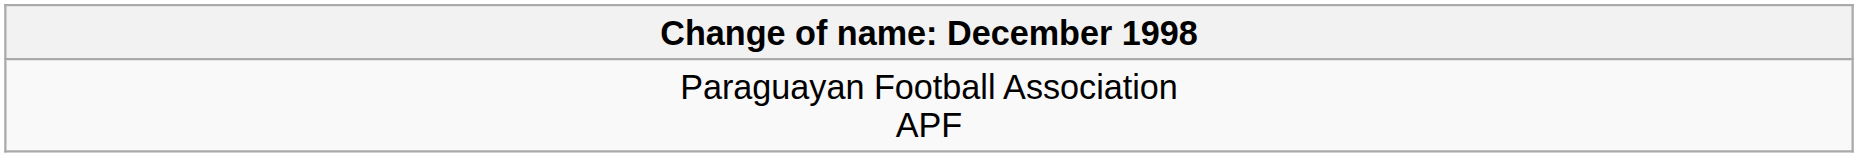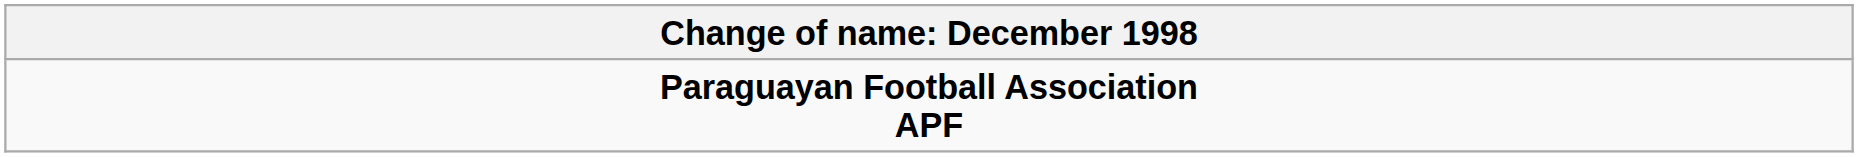(929, 105) normal -> (929, 105) bold
